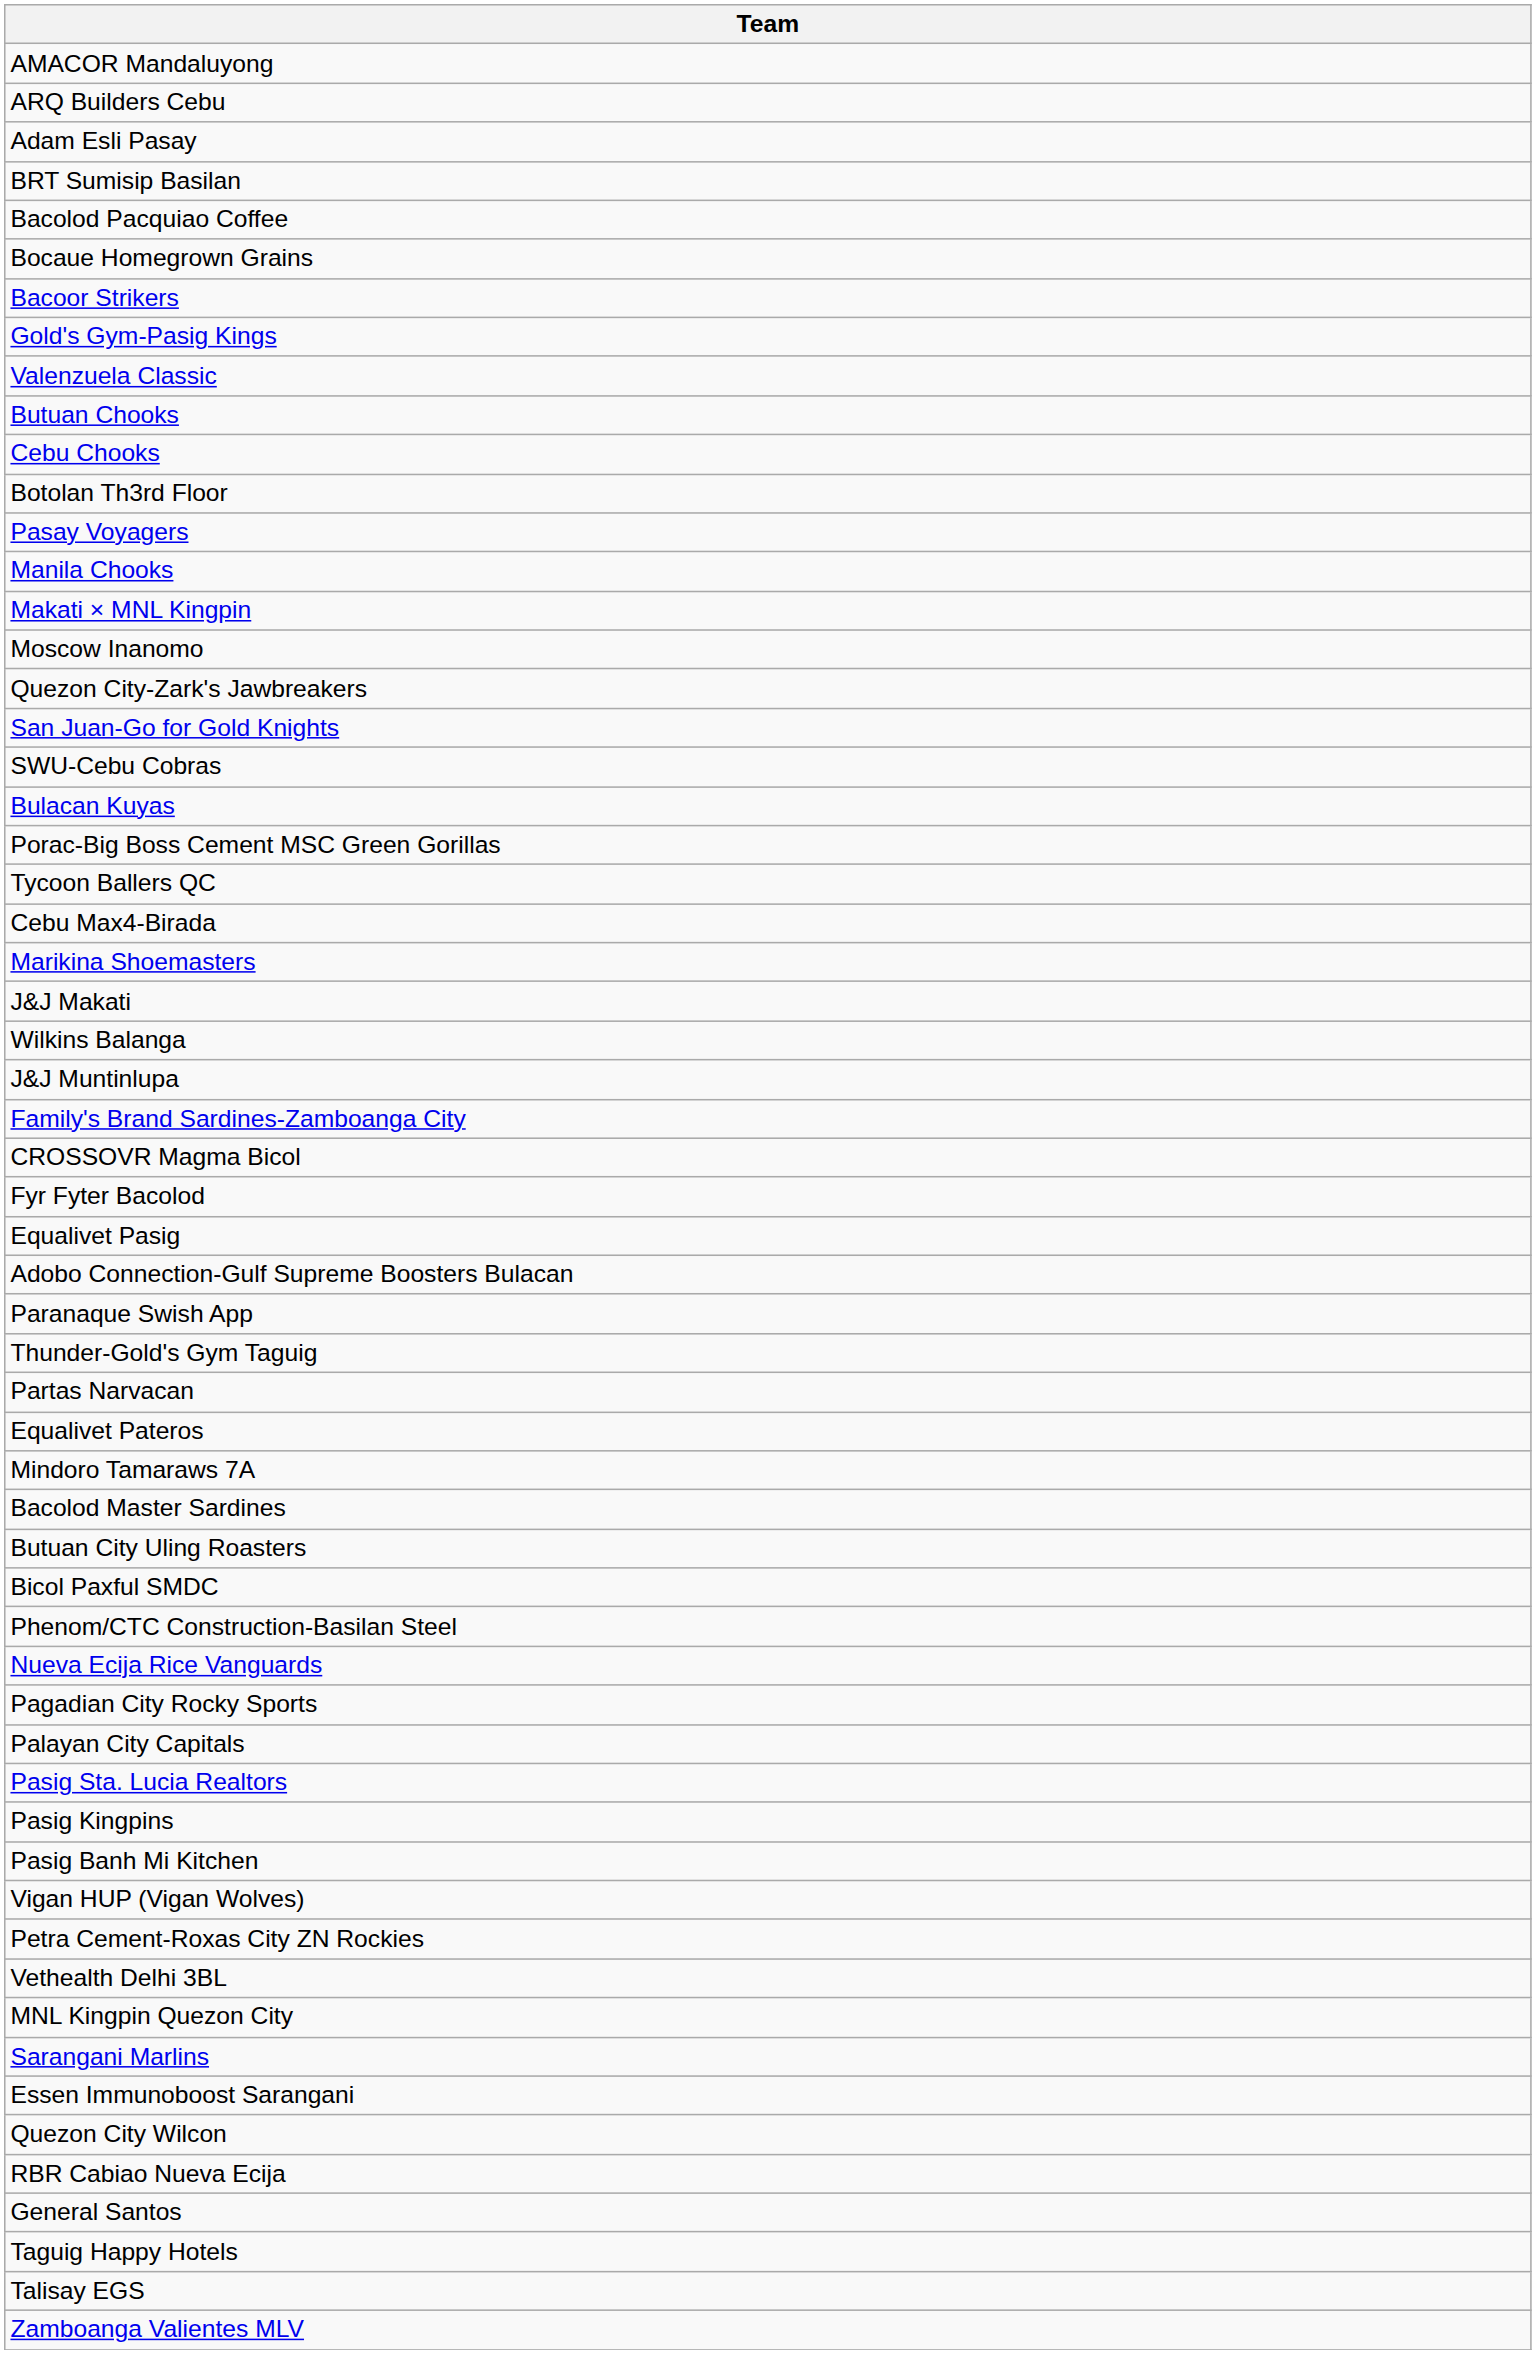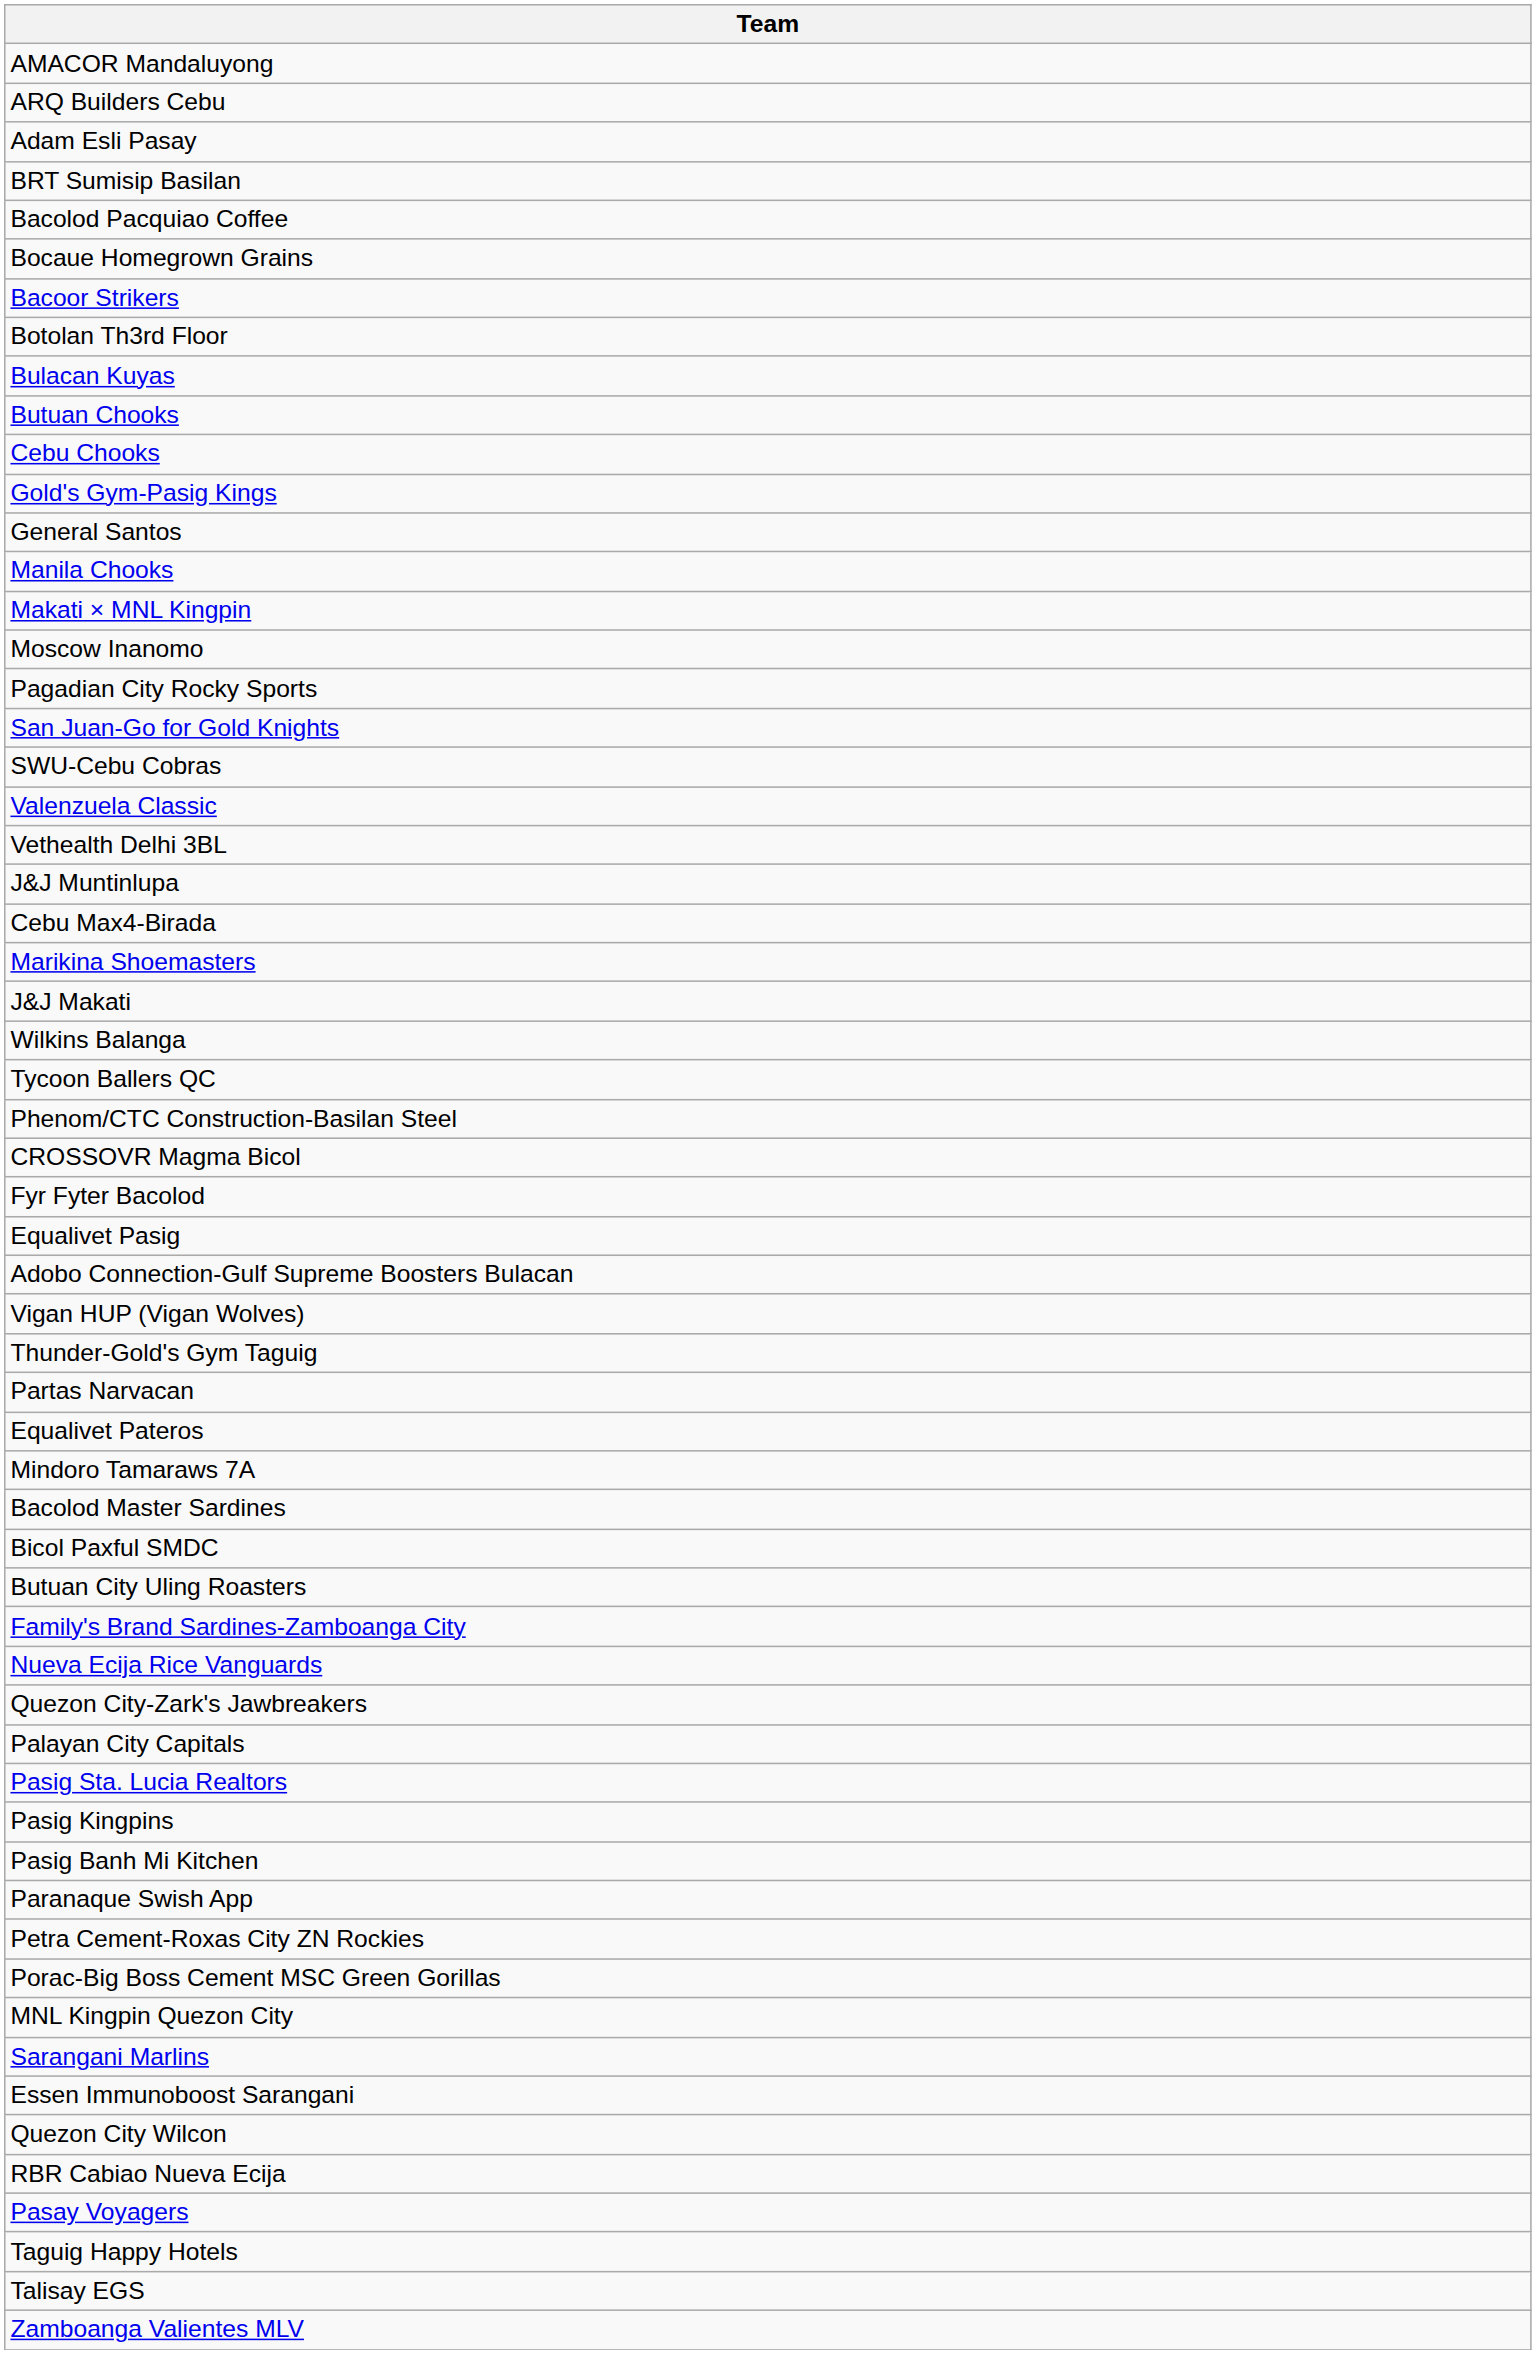(144, 336) Gold's Gym-Pasig Kings -> (119, 336) Botolan Th3rd Floor
(114, 375) Valenzuela Classic -> (93, 375) Bulacan Kuyas
(119, 492) Botolan Th3rd Floor -> (144, 492) Gold's Gym-Pasig Kings
(99, 532) Pasay Voyagers -> (96, 532) General Santos
(189, 688) Quezon City-Zark's Jawbreakers -> (164, 688) Pagadian City Rocky Sports
(93, 805) Bulacan Kuyas -> (114, 805) Valenzuela Classic
(256, 844) Porac-Big Boss Cement MSC Green Gorillas -> (119, 844) Vethealth Delhi 3BL
(113, 883) Tycoon Ballers QC -> (95, 883) J&J Muntinlupa
(95, 1079) J&J Muntinlupa -> (113, 1079) Tycoon Ballers QC
(238, 1118) Family's Brand Sardines-Zamboanga City -> (234, 1118) Phenom/CTC Construction-Basilan Steel
(132, 1313) Paranaque Swish App -> (157, 1313) Vigan HUP (Vigan Wolves)
(158, 1548) Butuan City Uling Roasters -> (115, 1548) Bicol Paxful SMDC
(115, 1587) Bicol Paxful SMDC -> (158, 1587) Butuan City Uling Roasters
(234, 1626) Phenom/CTC Construction-Basilan Steel -> (238, 1626) Family's Brand Sardines-Zamboanga City
(164, 1704) Pagadian City Rocky Sports -> (189, 1704) Quezon City-Zark's Jawbreakers
(157, 1899) Vigan HUP (Vigan Wolves) -> (132, 1899) Paranaque Swish App
(119, 1977) Vethealth Delhi 3BL -> (256, 1977) Porac-Big Boss Cement MSC Green Gorillas
(96, 2212) General Santos -> (99, 2212) Pasay Voyagers
